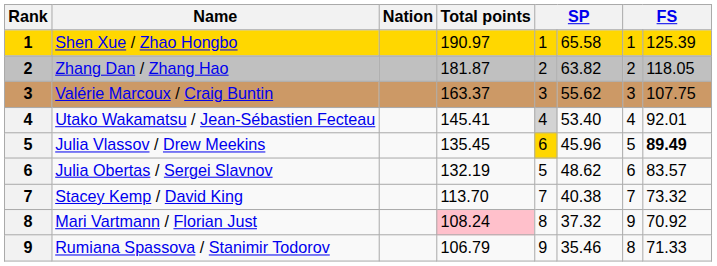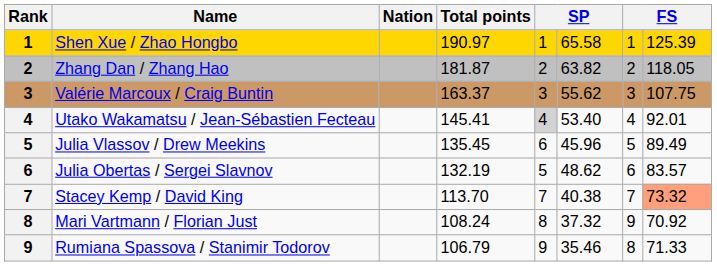(543, 145) gold background -> (543, 145) no background
(667, 145) bold -> (667, 145) normal
(667, 196) no background -> (667, 196) lightsalmon background
(465, 222) pink background -> (465, 222) no background
